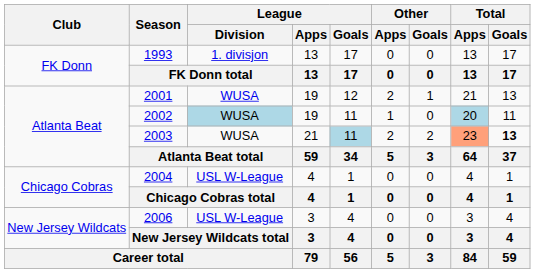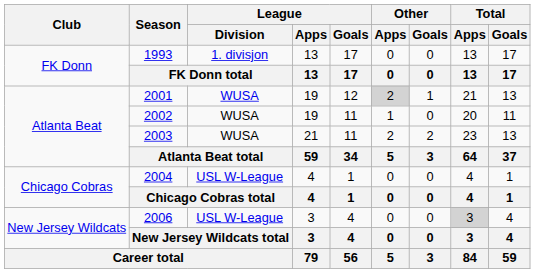(390, 95) no background -> (390, 95) lightgrey background
(240, 116) lightblue background -> (240, 116) no background
(470, 116) lightblue background -> (470, 116) no background
(351, 136) lightblue background -> (351, 136) no background
(470, 136) lightsalmon background -> (470, 136) no background
(509, 136) bold -> (509, 136) normal
(470, 217) no background -> (470, 217) lightgrey background
